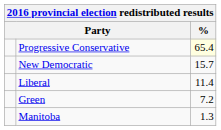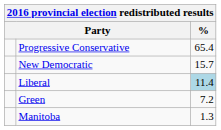(204, 47) lightyellow background -> (204, 47) no background
(204, 82) no background -> (204, 82) lightblue background
